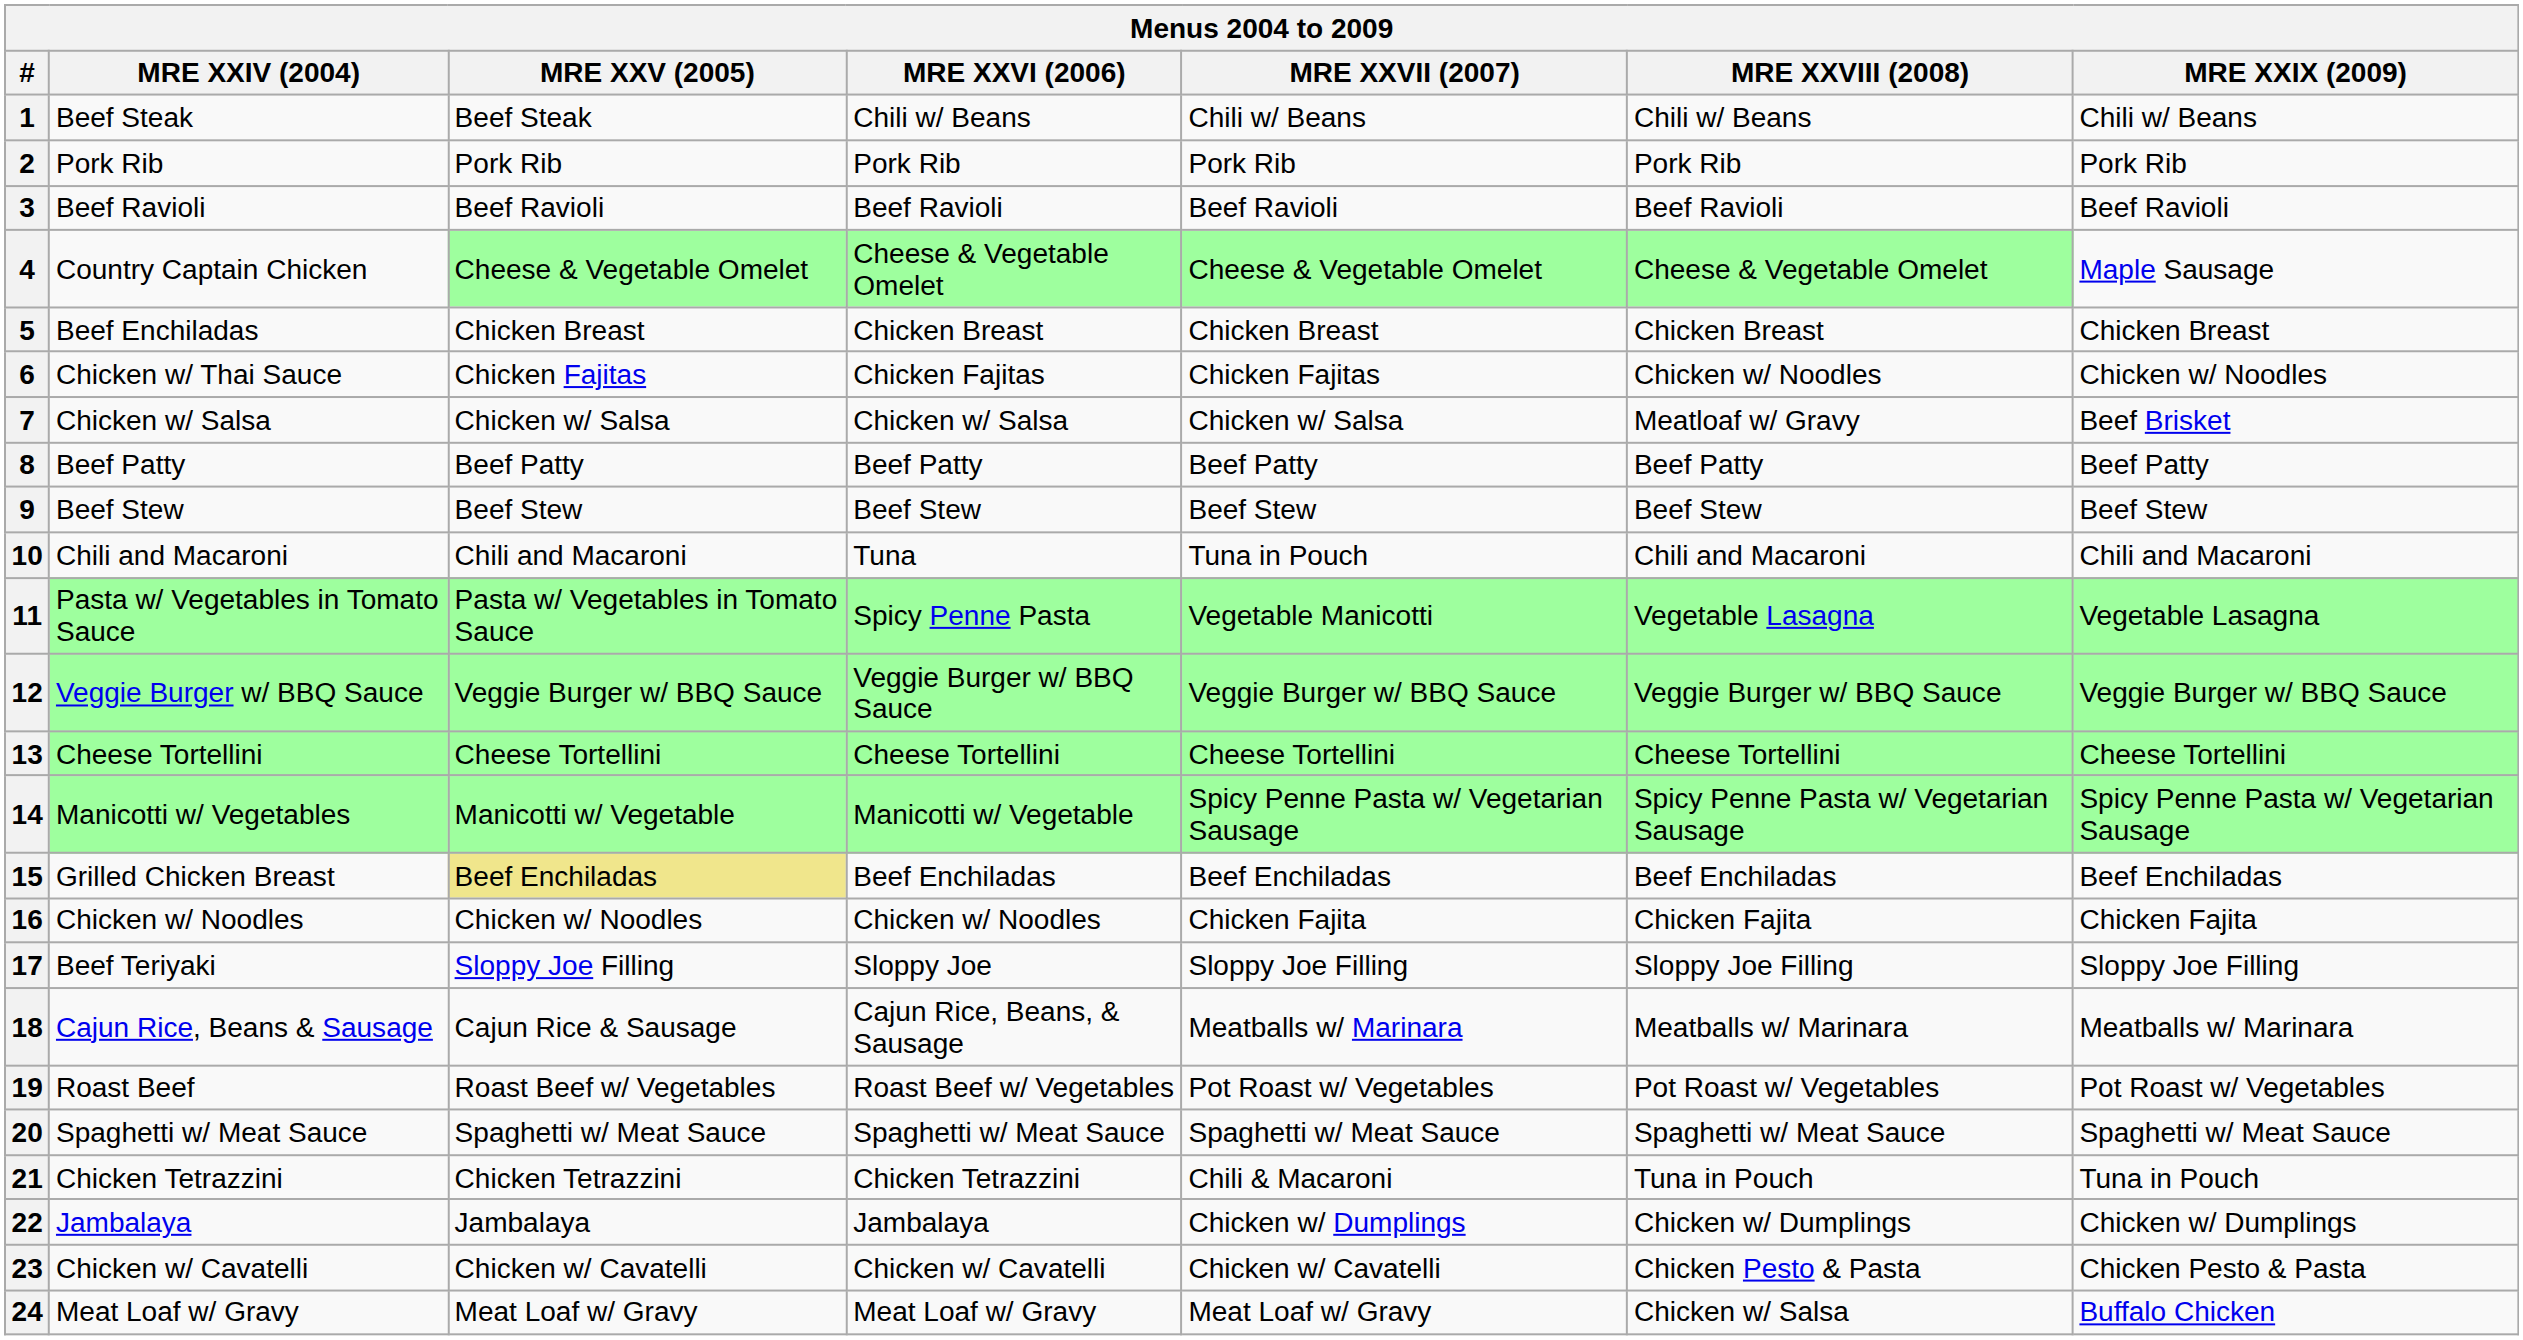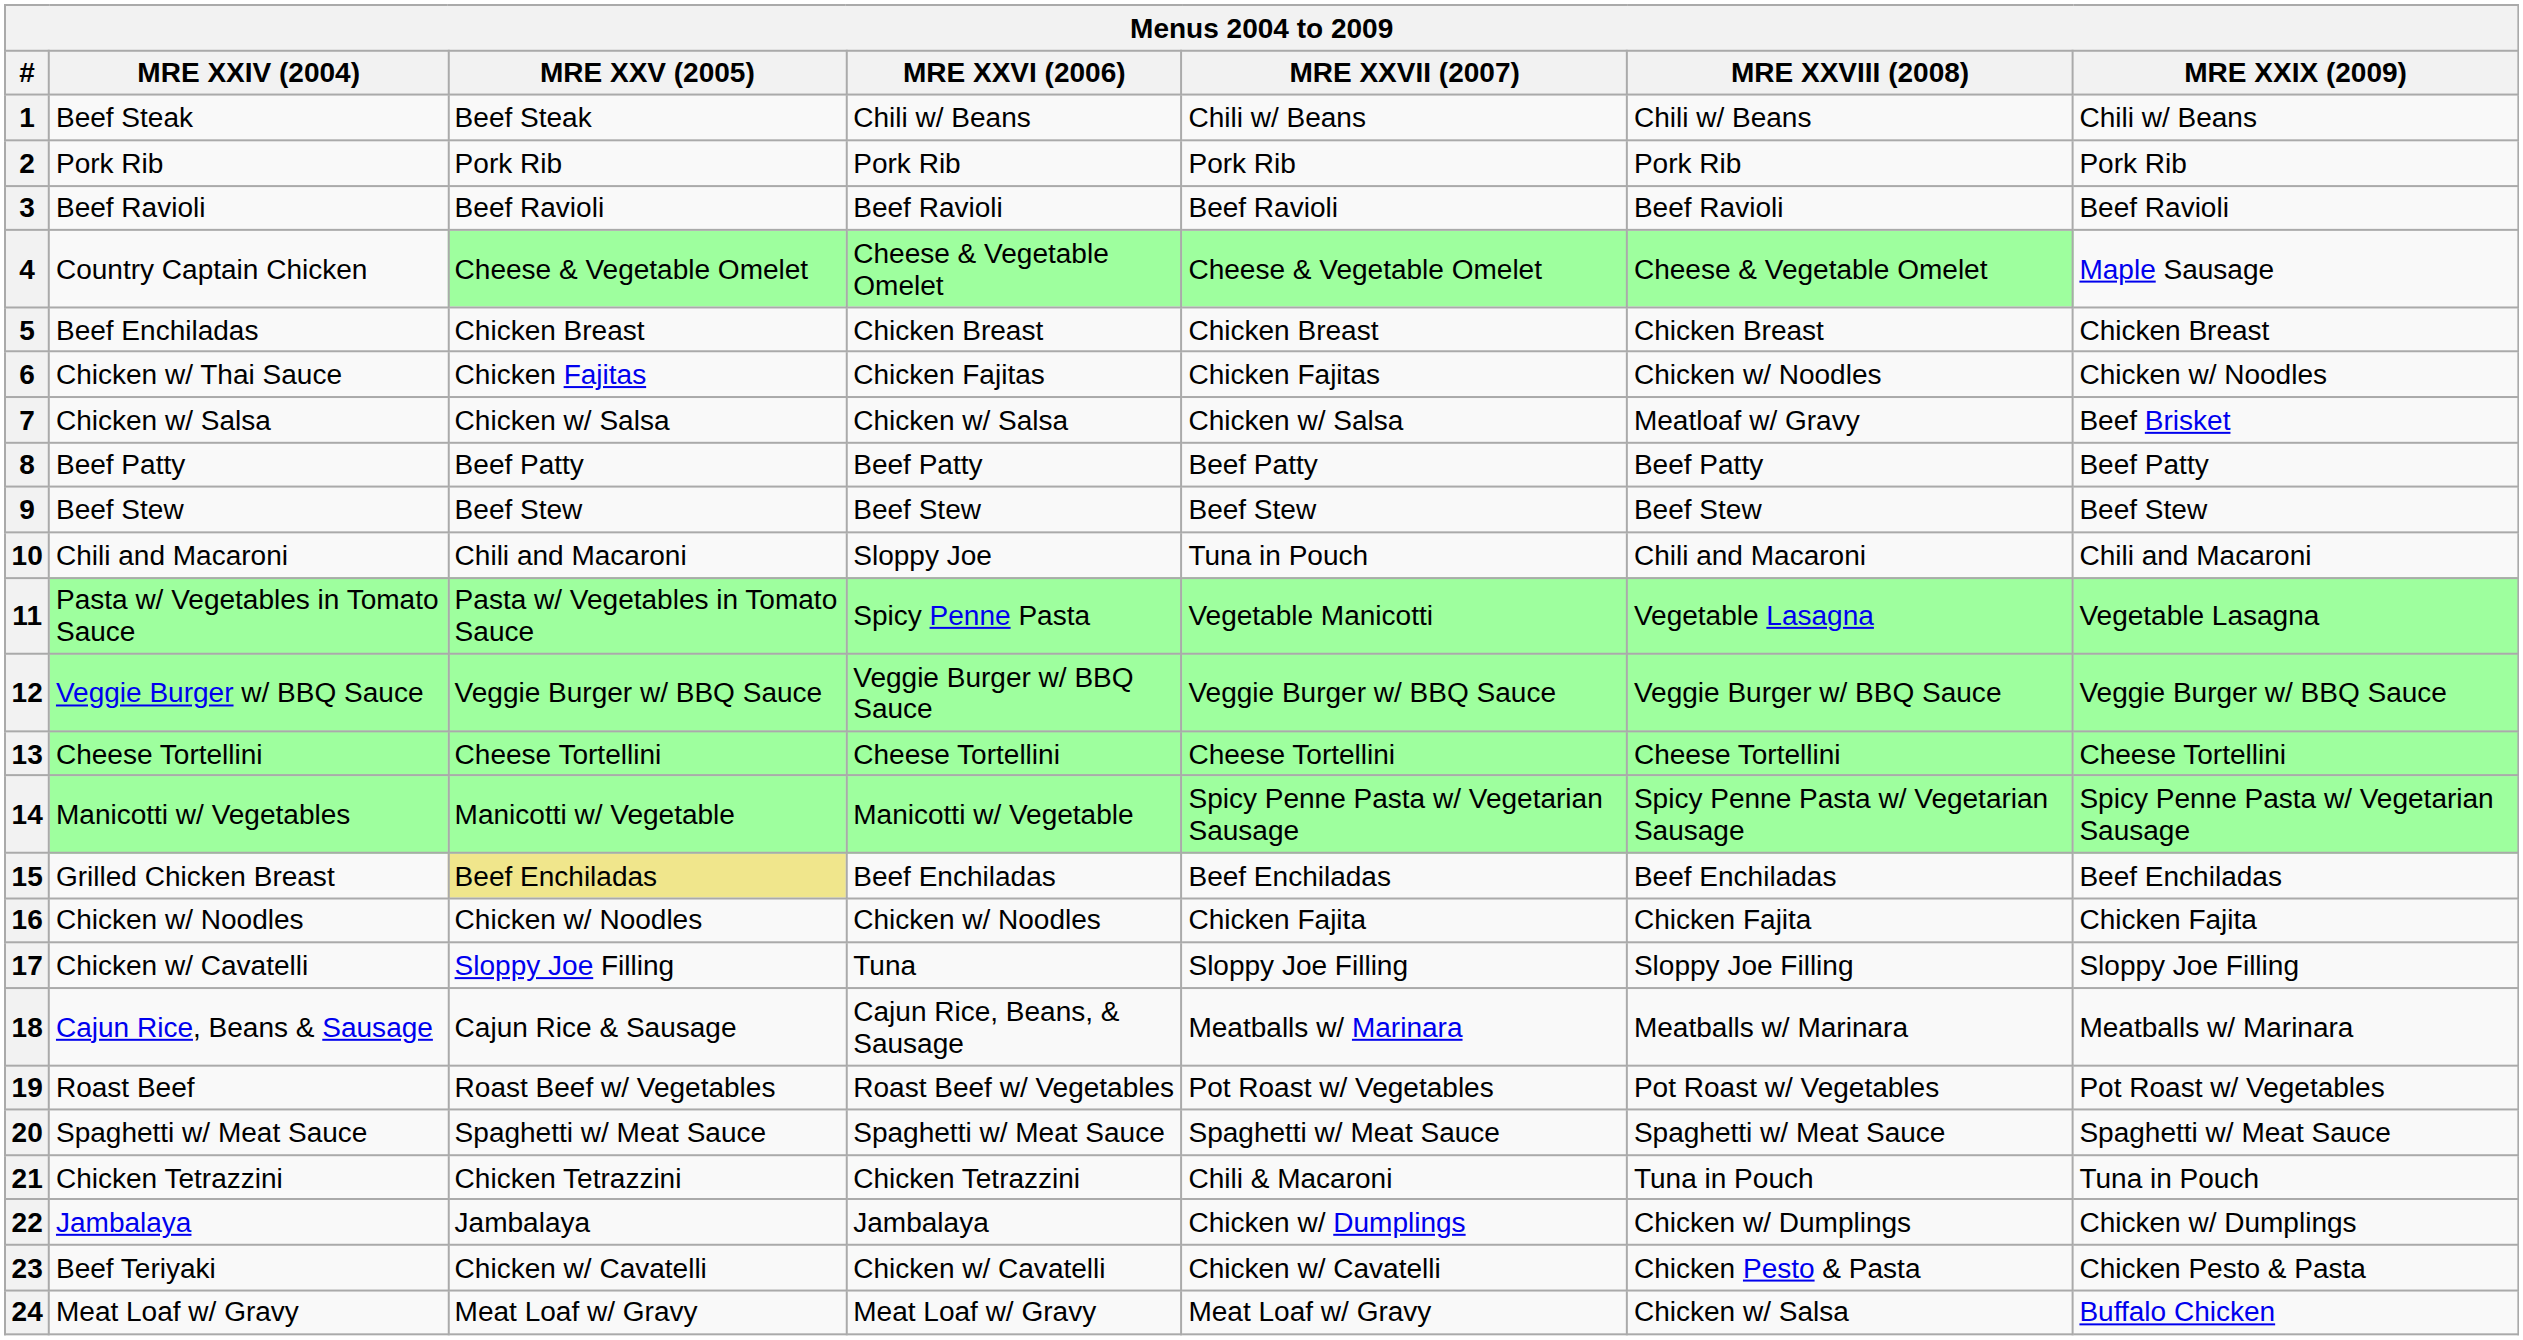(885, 555) Tuna -> (923, 555) Sloppy Joe
(136, 965) Beef Teriyaki -> (182, 965) Chicken w/ Cavatelli
(923, 965) Sloppy Joe -> (885, 965) Tuna
(182, 1267) Chicken w/ Cavatelli -> (136, 1267) Beef Teriyaki
